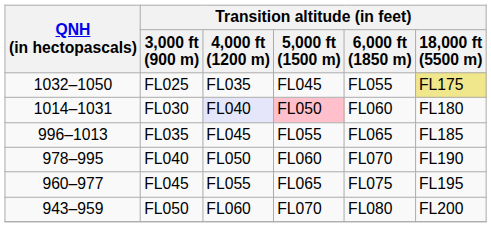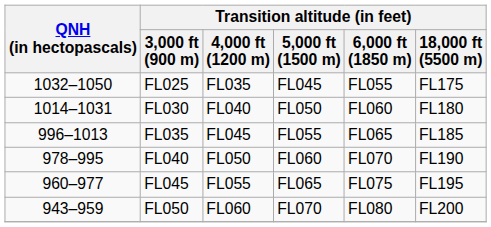(441, 84) khaki background -> (441, 84) no background
(229, 109) lavender background -> (229, 109) no background
(299, 109) pink background -> (299, 109) no background
